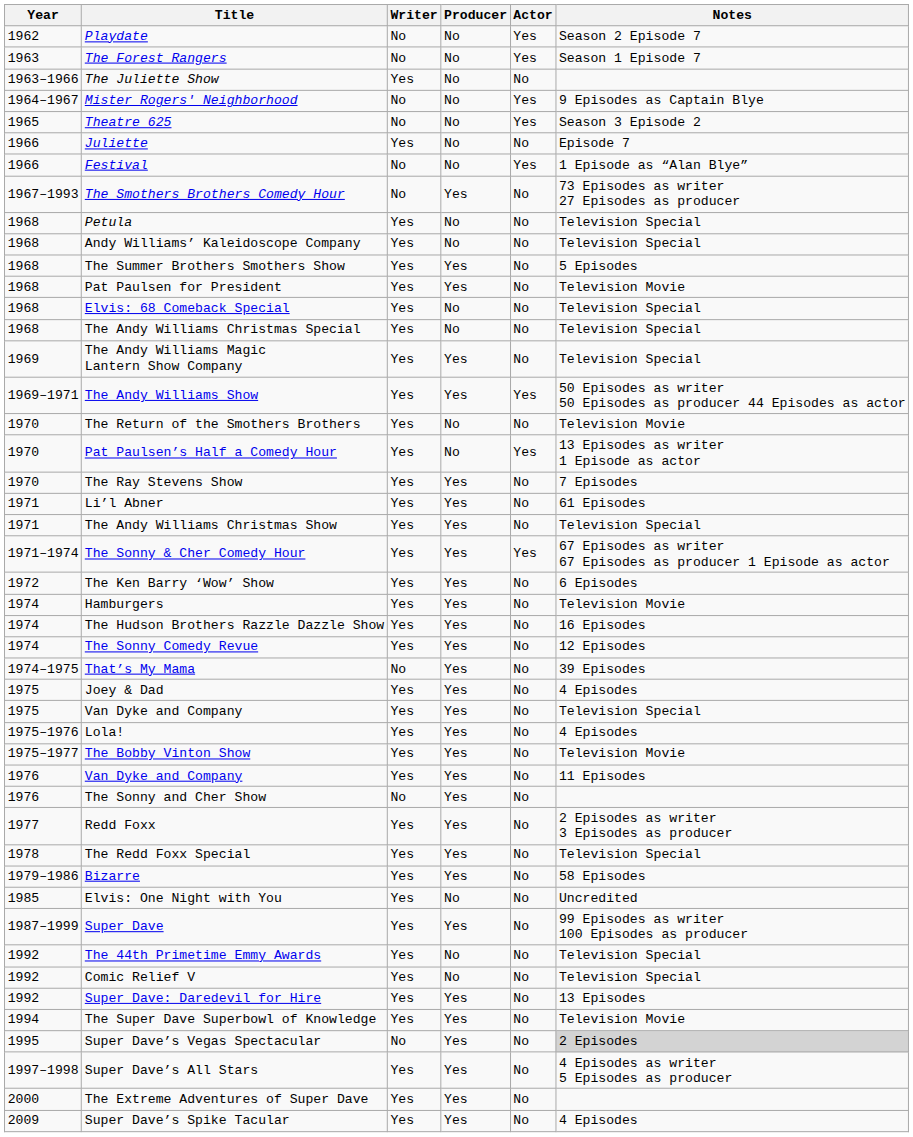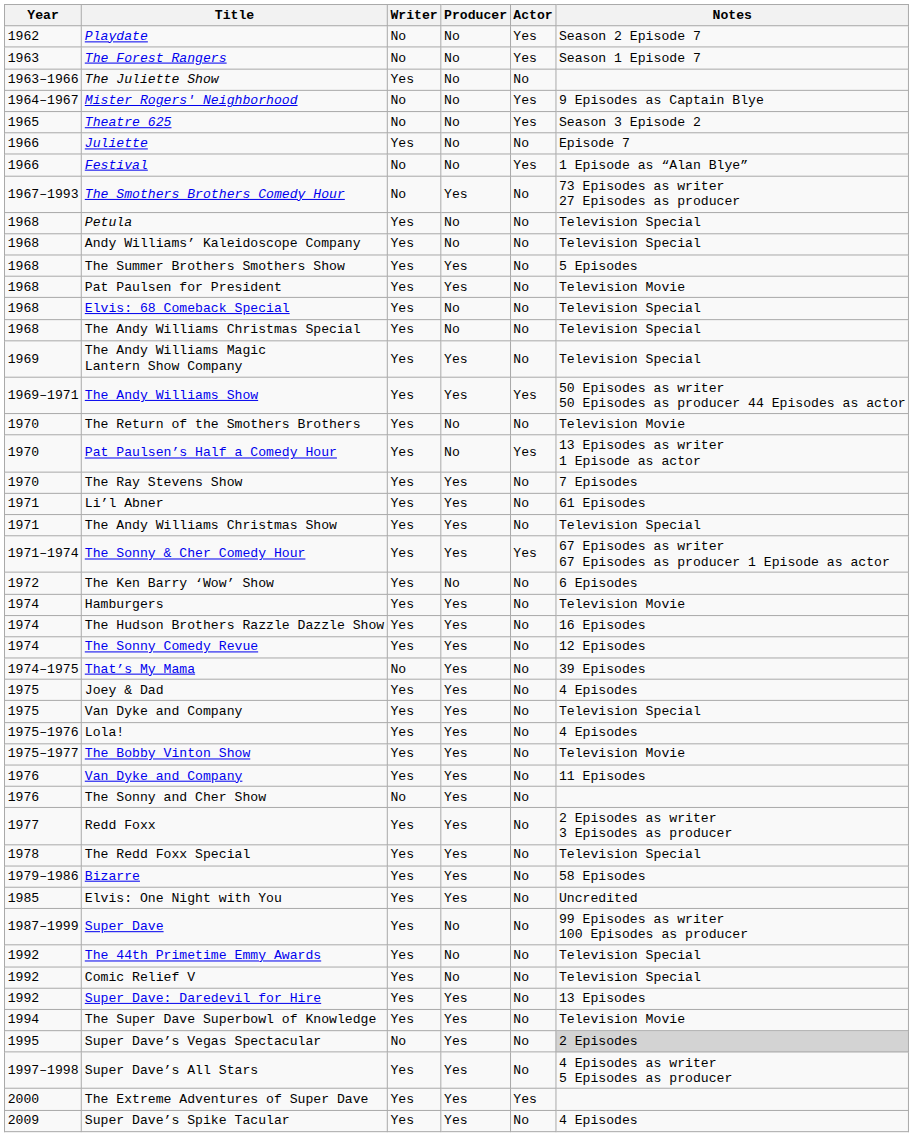(456, 583) Yes -> (452, 583) No
(452, 898) No -> (456, 898) Yes
(456, 927) Yes -> (452, 927) No
(521, 1099) No -> (525, 1099) Yes
